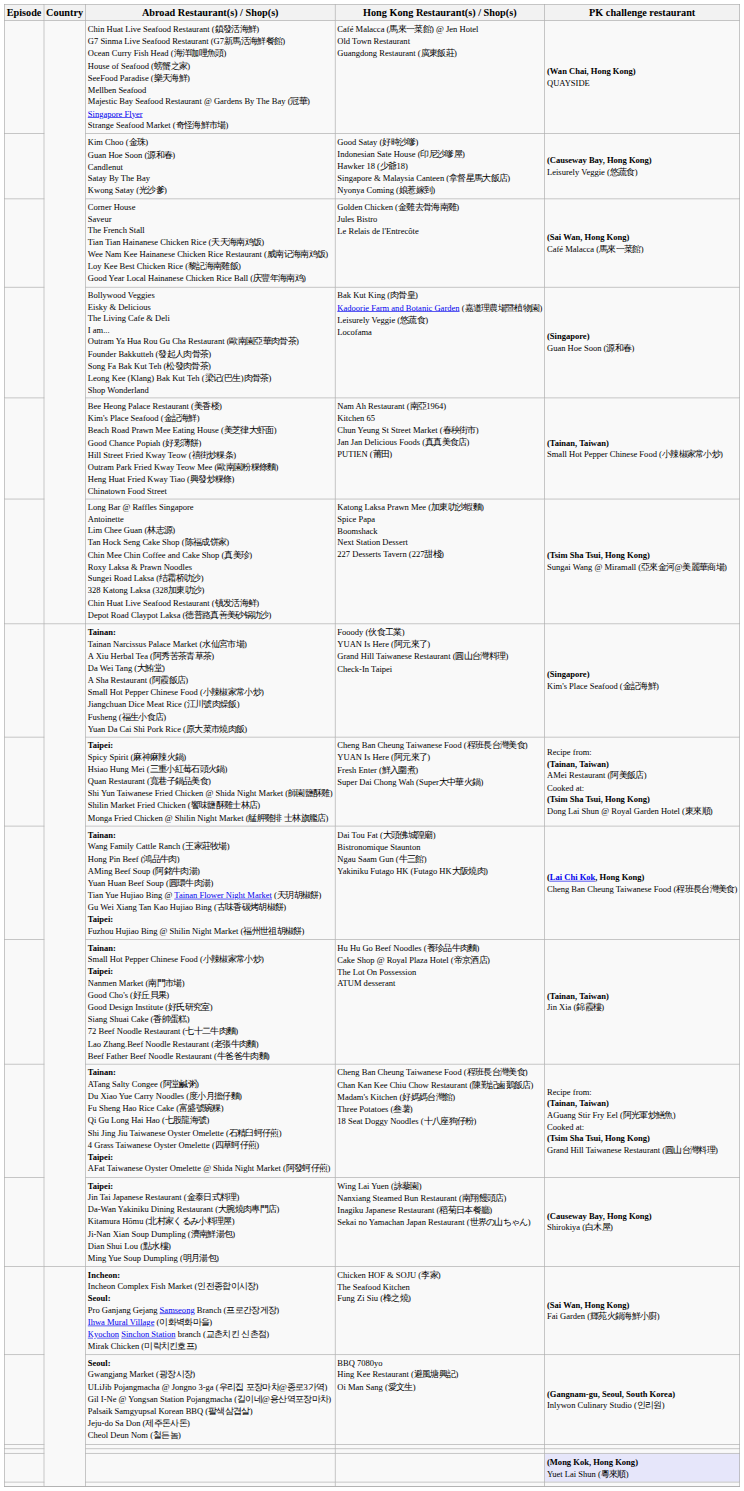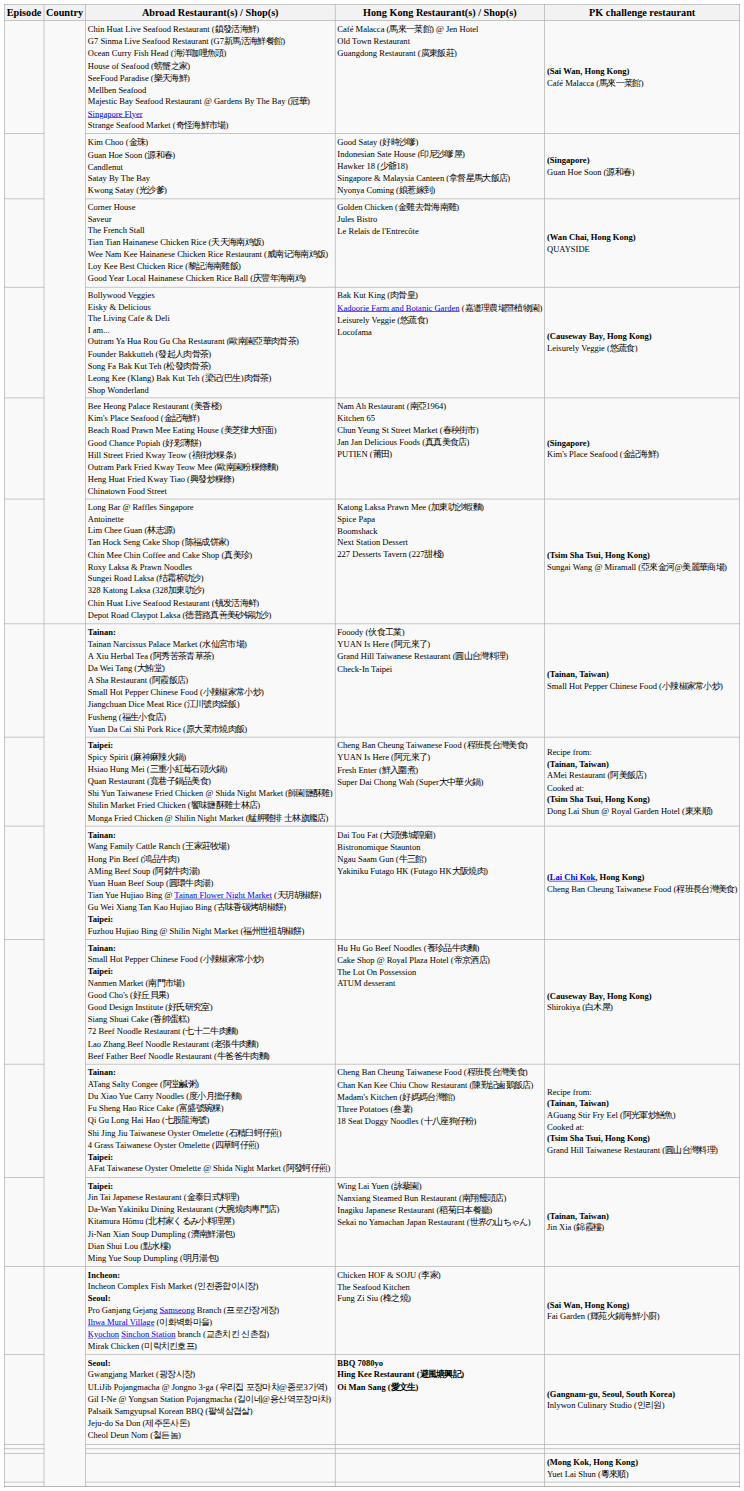(591, 77) (Wan Chai, Hong Kong) QUAYSIDE -> (595, 77) (Sai Wan, Hong Kong) Café Malacca (馬來一菜館)
(599, 166) (Causeway Bay, Hong Kong) Leisurely Veggie (悠蔬食) -> (591, 166) (Singapore) Guan Hoe Soon (源和春)
(595, 243) (Sai Wan, Hong Kong) Café Malacca (馬來一菜館) -> (591, 243) (Wan Chai, Hong Kong) QUAYSIDE
(591, 342) (Singapore) Guan Hoe Soon (源和春) -> (599, 342) (Causeway Bay, Hong Kong) Leisurely Veggie (悠蔬食)
(635, 449) (Tainan, Taiwan) Small Hot Pepper Chinese Food (小辣椒家常小炒) -> (603, 449) (Singapore) Kim's Place Seafood (金記海鮮)
(603, 680) (Singapore) Kim's Place Seafood (金記海鮮) -> (635, 680) (Tainan, Taiwan) Small Hot Pepper Chinese Food (小辣椒家常小炒)
(578, 1002) (Tainan, Taiwan) Jin Xia (錦霞樓) -> (599, 1002) (Causeway Bay, Hong Kong) Shirokiya (白木屋)
(599, 1222) (Causeway Bay, Hong Kong) Shirokiya (白木屋) -> (578, 1222) (Tainan, Taiwan) Jin Xia (錦霞樓)
(398, 1375) normal -> (401, 1375) bold
(592, 1468) lavender background -> (592, 1468) no background
